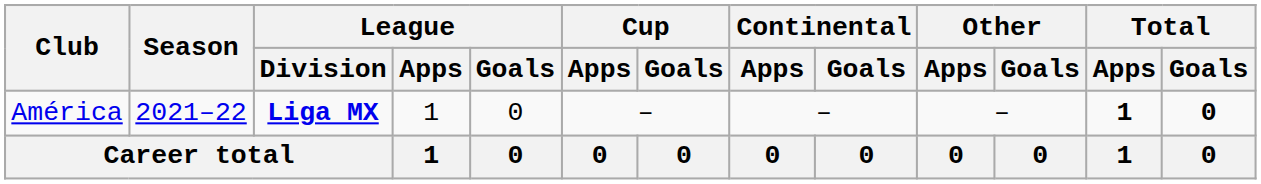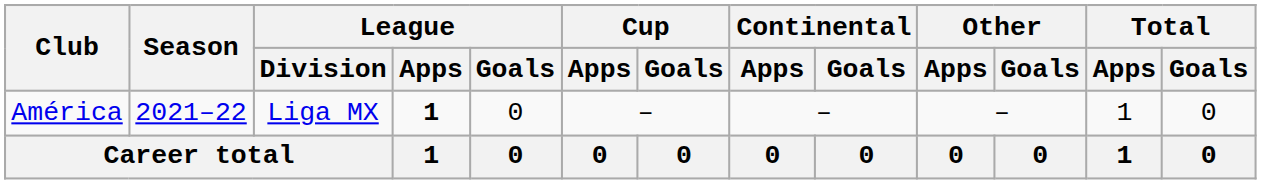(323, 113) bold -> (323, 113) normal
(431, 113) normal -> (431, 113) bold
(1124, 113) bold -> (1124, 113) normal
(1209, 113) bold -> (1209, 113) normal
